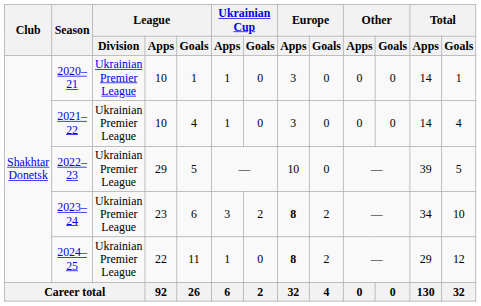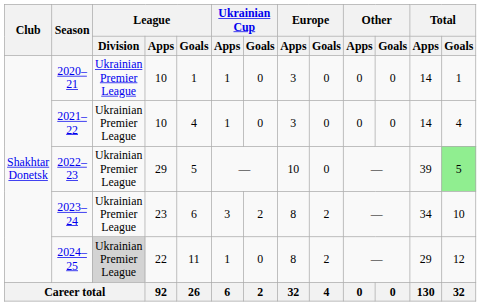(459, 168) no background -> (459, 168) lightgreen background
(293, 214) bold -> (293, 214) normal
(119, 259) no background -> (119, 259) lightgrey background
(293, 259) bold -> (293, 259) normal
